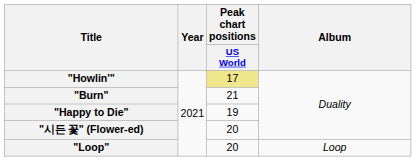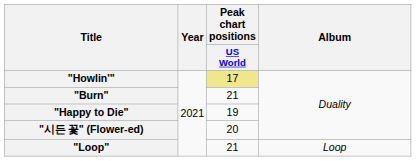(232, 147) 20 -> (232, 147) 21
